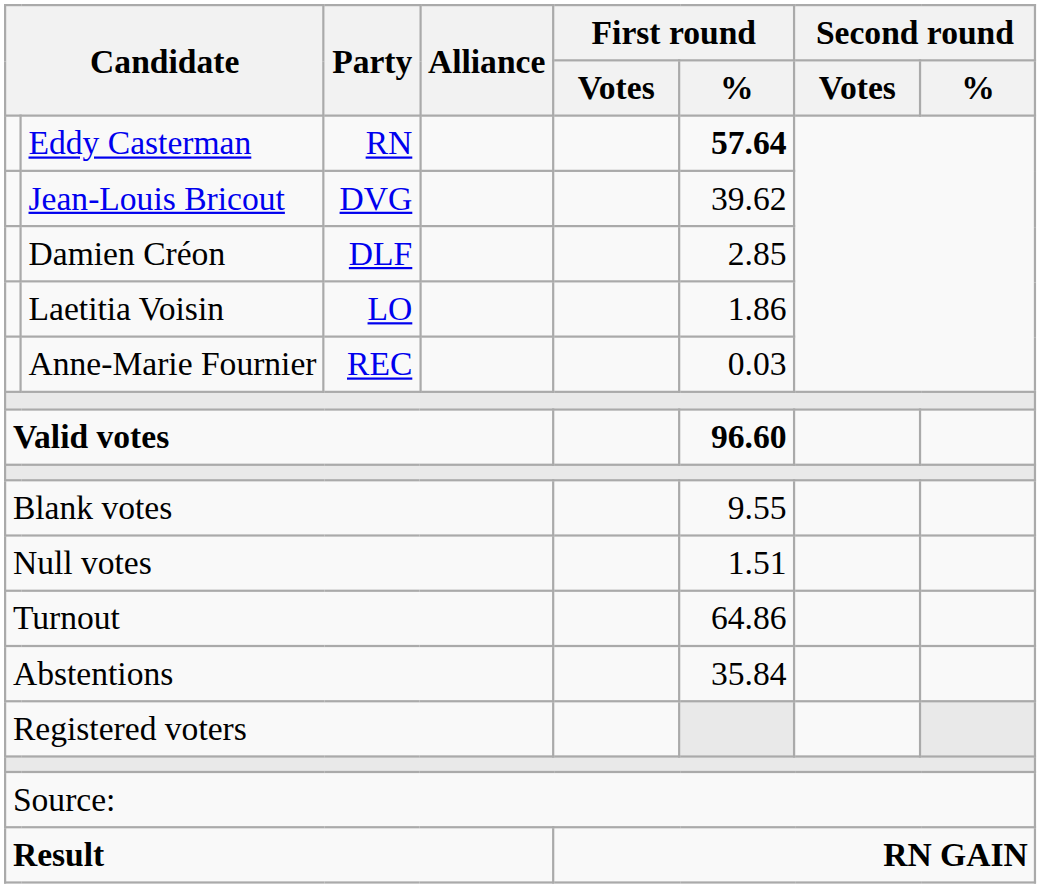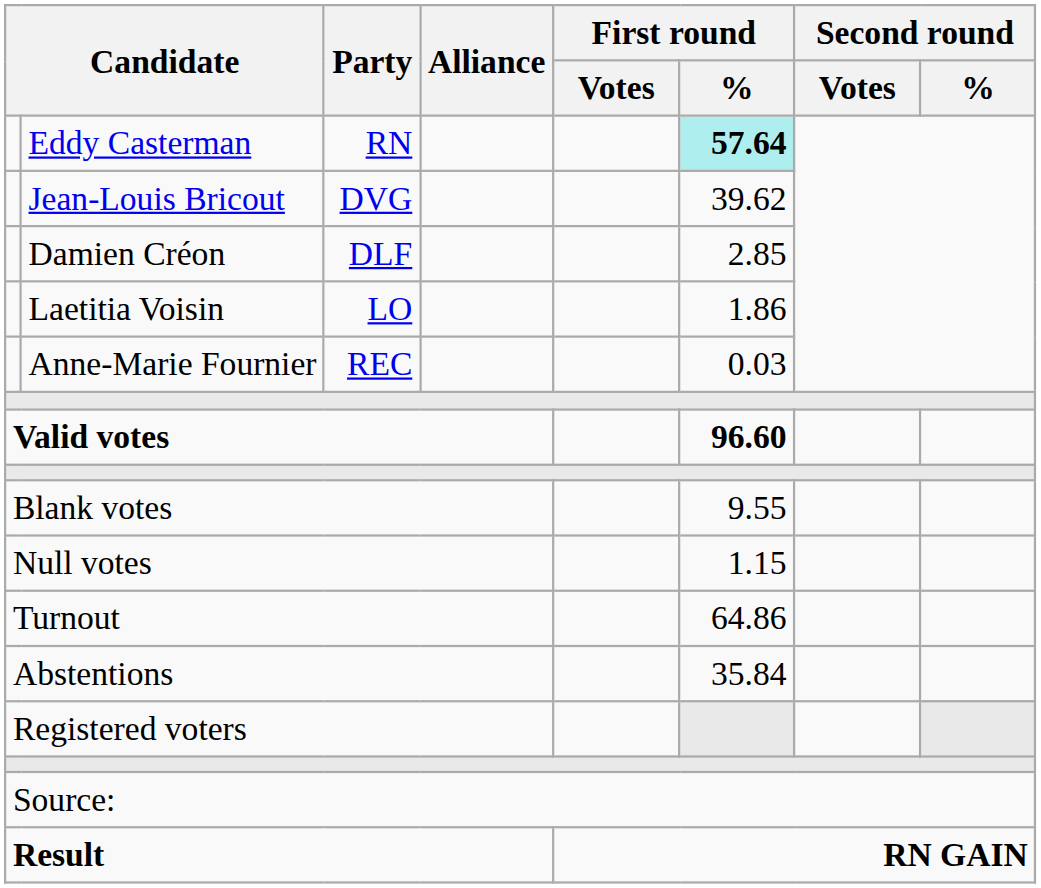(749, 143) no background -> (749, 143) paleturquoise background
(757, 562) 1.51 -> (757, 562) 1.15
